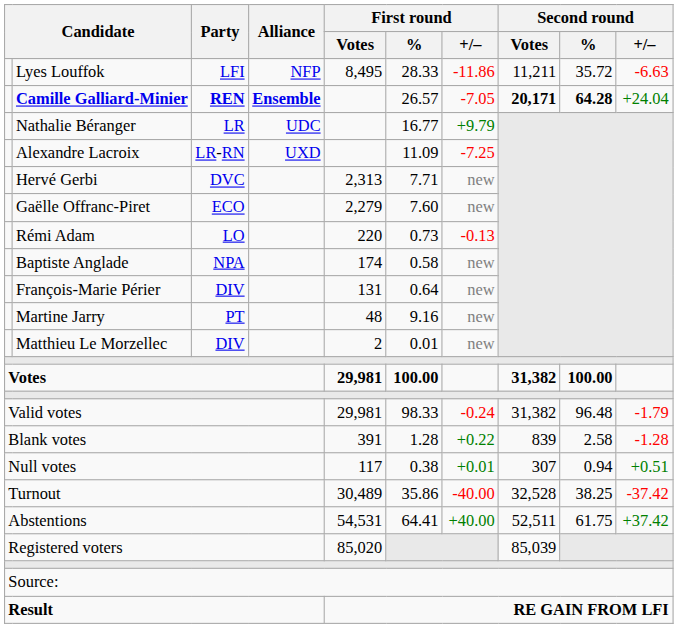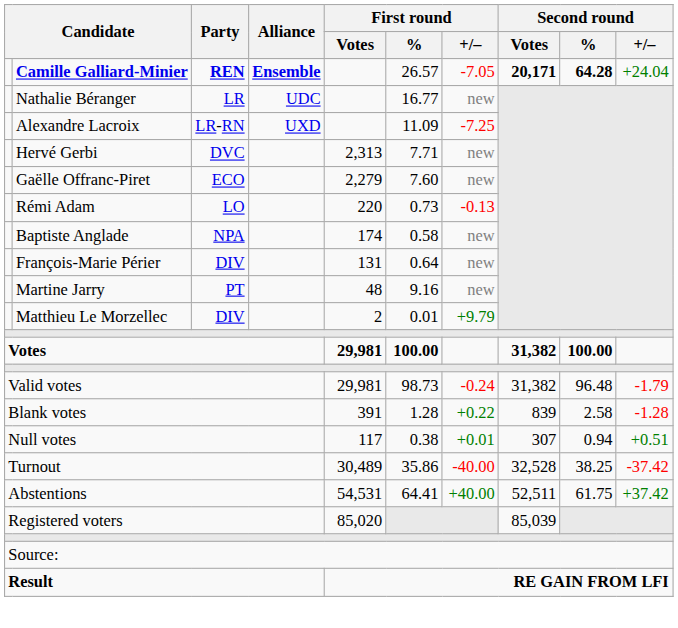- row: (60, 72)
(476, 126) +9.79 -> (481, 99) new
(481, 343) new -> (476, 315) +9.79
(420, 412) 98.33 -> (420, 385) 98.73
